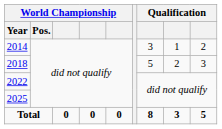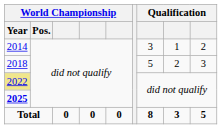(17, 81) no background -> (17, 81) khaki background
(17, 98) normal -> (17, 98) bold
